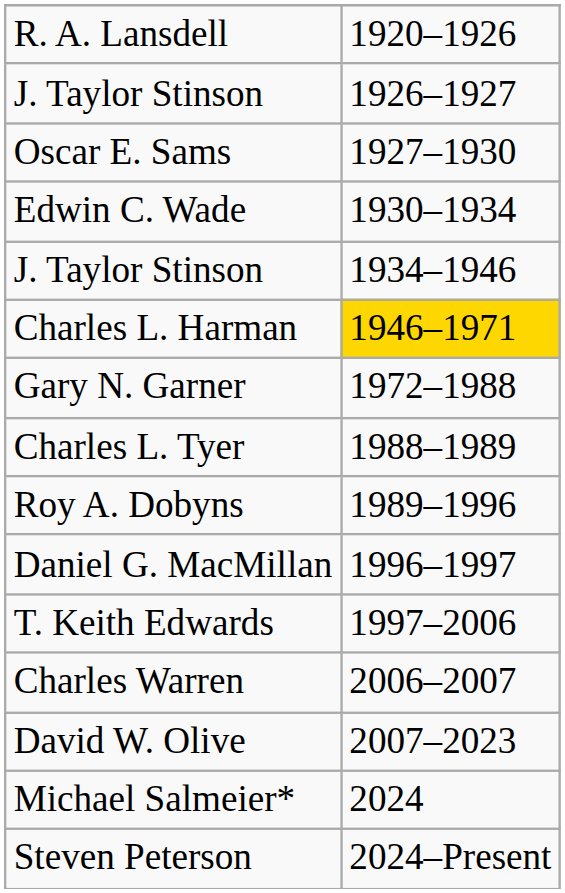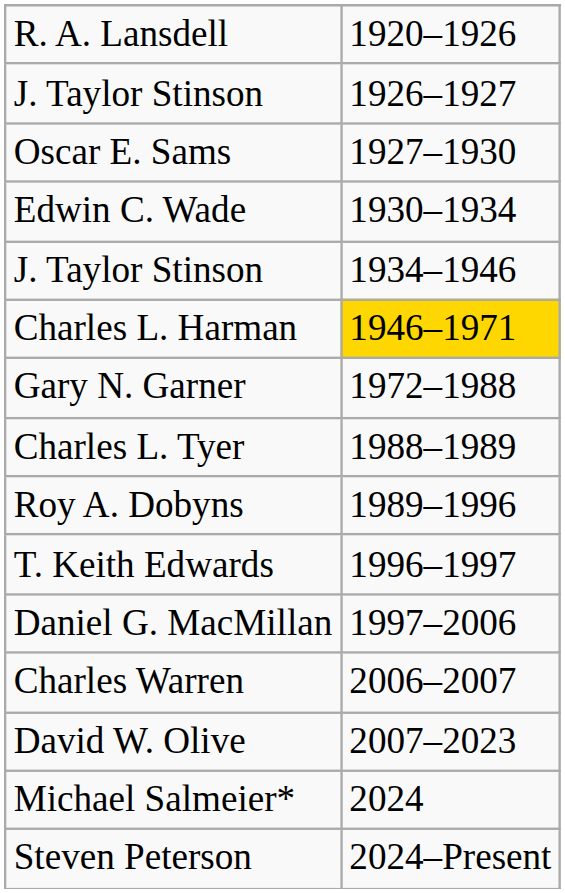(173, 563) Daniel G. MacMillan -> (144, 563) T. Keith Edwards
(144, 622) T. Keith Edwards -> (173, 622) Daniel G. MacMillan
